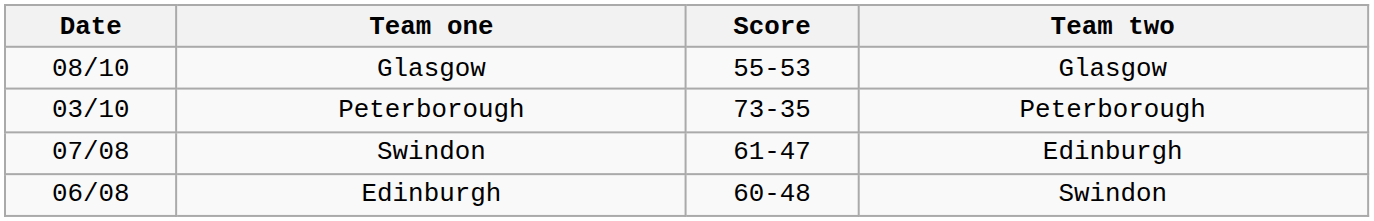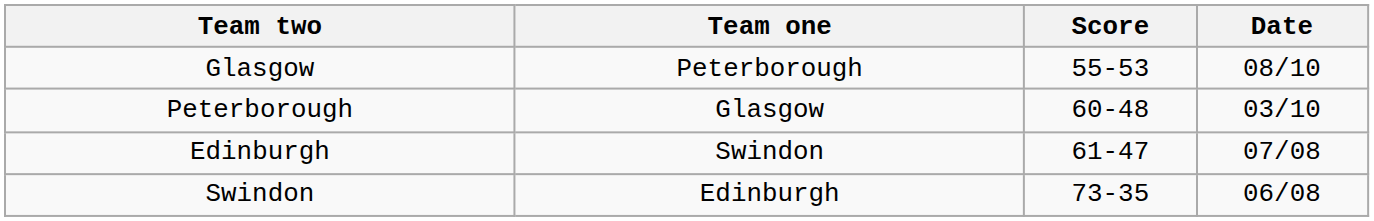columns swapped: (91, 26) <-> (1113, 26)
(431, 68) Glasgow -> (770, 68) Peterborough
(431, 110) Peterborough -> (770, 110) Glasgow
(772, 110) 73-35 -> (1110, 110) 60-48
(772, 195) 60-48 -> (1110, 195) 73-35
